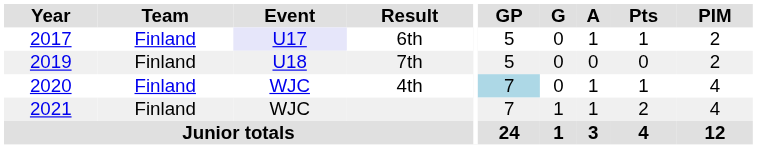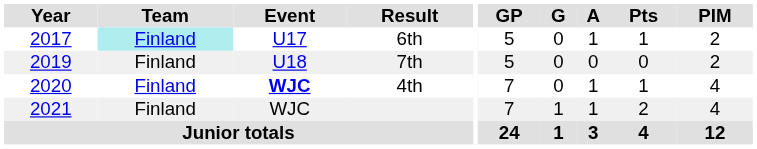(165, 39) no background -> (165, 39) paleturquoise background
(290, 39) lavender background -> (290, 39) no background
(290, 85) normal -> (290, 85) bold
(509, 85) lightblue background -> (509, 85) no background
